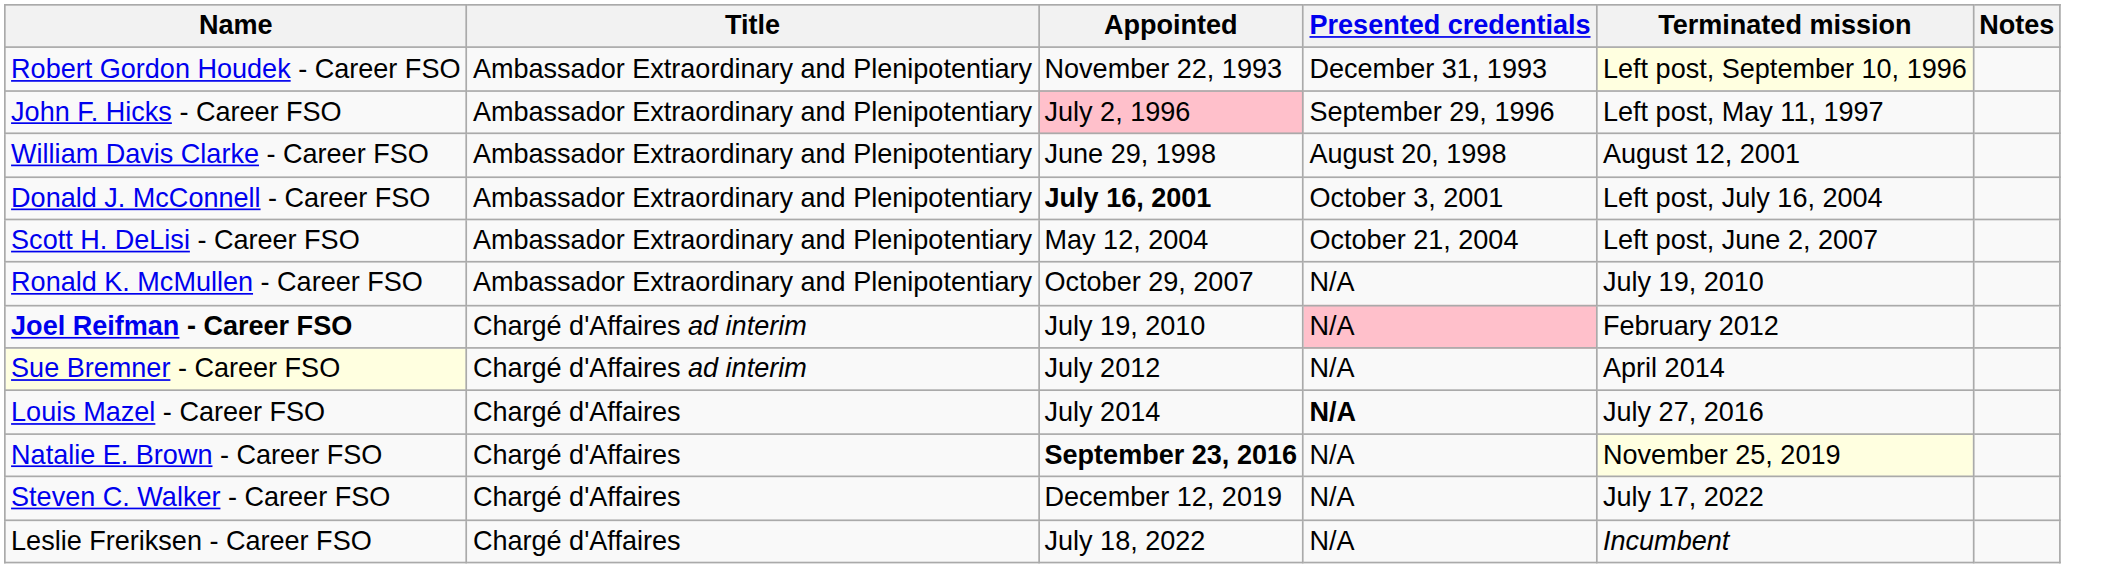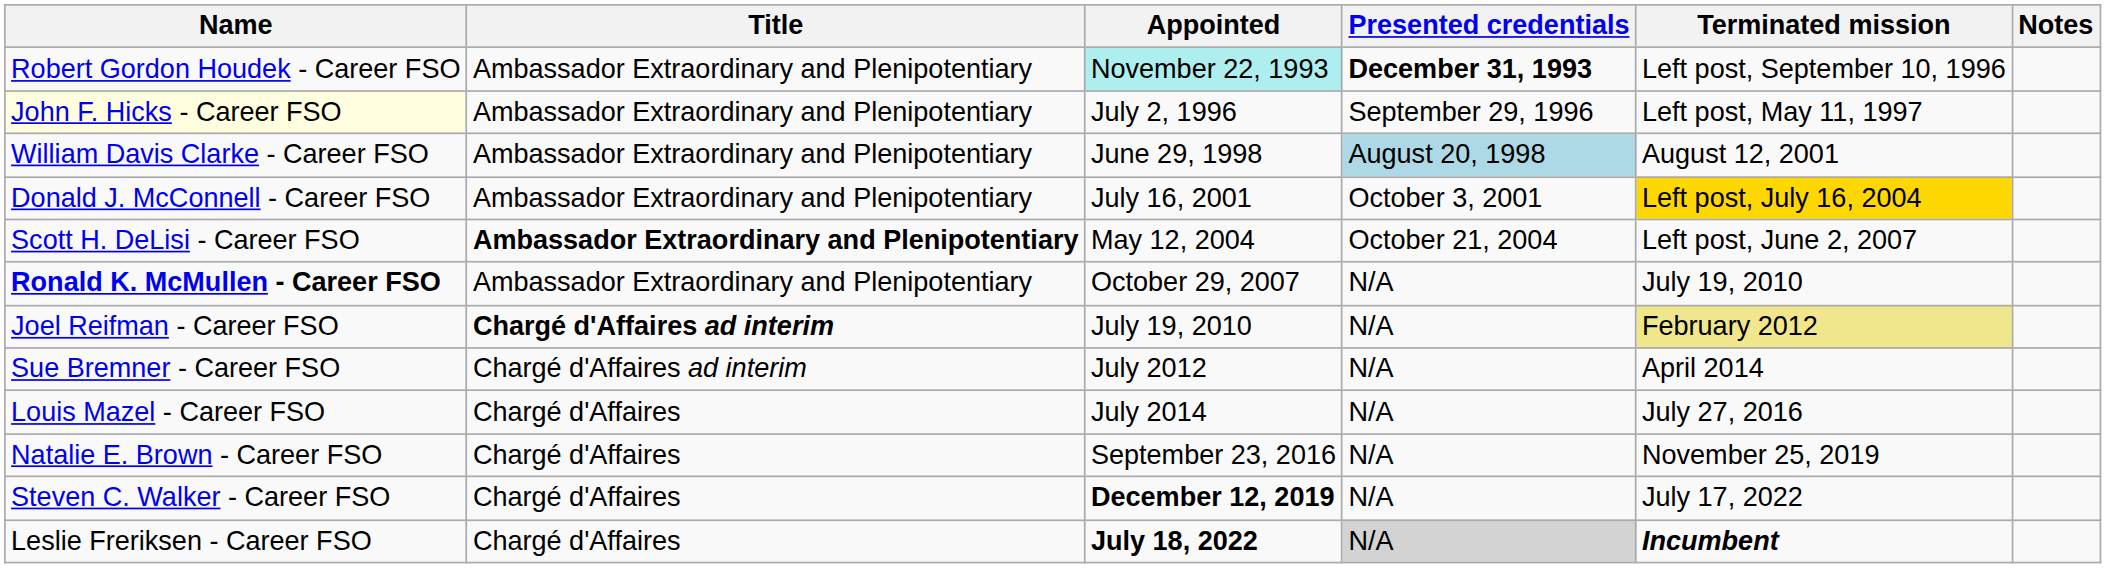(1163, 68) no background -> (1210, 68) paleturquoise background
(1428, 68) normal -> (1470, 68) bold
(1785, 68) lightyellow background -> (1824, 68) no background
(176, 111) no background -> (176, 111) lightyellow background
(1117, 111) pink background -> (1164, 111) no background
(1408, 154) no background -> (1447, 154) lightblue background
(1128, 197) bold -> (1171, 197) normal
(1743, 197) no background -> (1782, 197) gold background
(752, 240) normal -> (776, 240) bold
(217, 283) normal -> (226, 283) bold
(182, 326) bold -> (175, 326) normal
(640, 326) normal -> (653, 326) bold
(1332, 326) pink background -> (1371, 326) no background
(1691, 326) no background -> (1730, 326) khaki background
(176, 369) lightyellow background -> (176, 369) no background
(1333, 411) bold -> (1371, 411) normal
(1171, 454) bold -> (1213, 454) normal
(1722, 454) lightyellow background -> (1761, 454) no background
(1163, 497) normal -> (1213, 497) bold
(1125, 540) normal -> (1174, 540) bold
(1332, 540) no background -> (1371, 540) lightgrey background
(1666, 540) normal -> (1710, 540) bold
